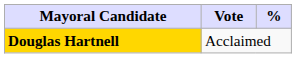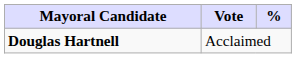(64, 40) gold background -> (64, 40) no background
